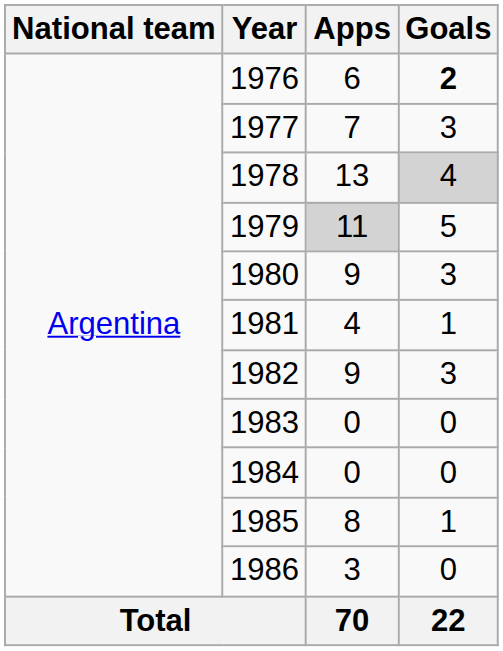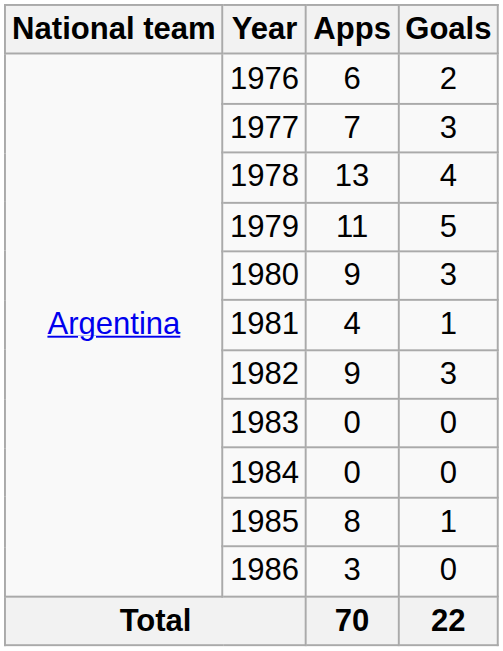(448, 78) bold -> (448, 78) normal
(448, 176) lightgrey background -> (448, 176) no background
(352, 226) lightgrey background -> (352, 226) no background
